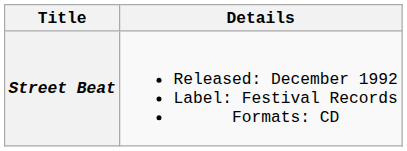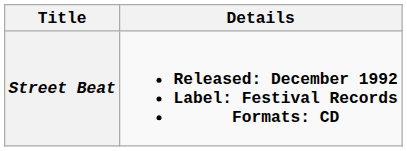(261, 98) normal -> (261, 98) bold
